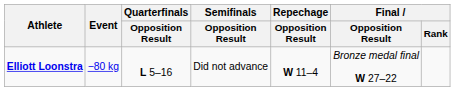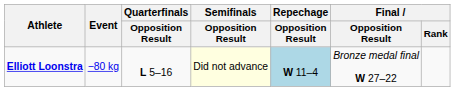(231, 67) no background -> (231, 67) lightyellow background
(301, 73) no background -> (301, 73) lightblue background
